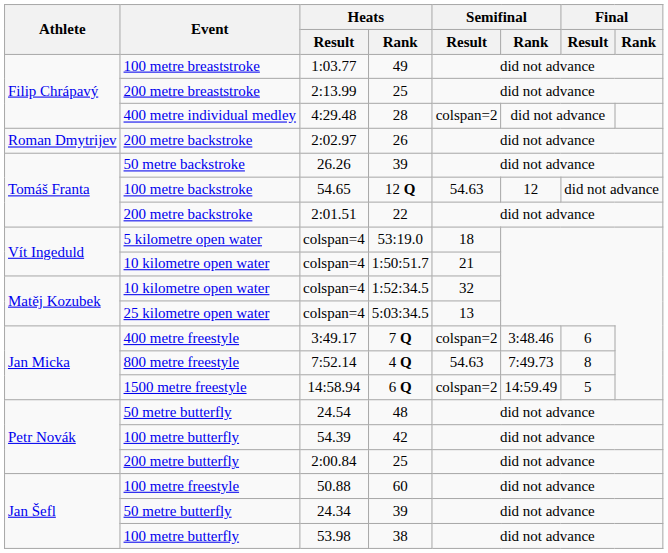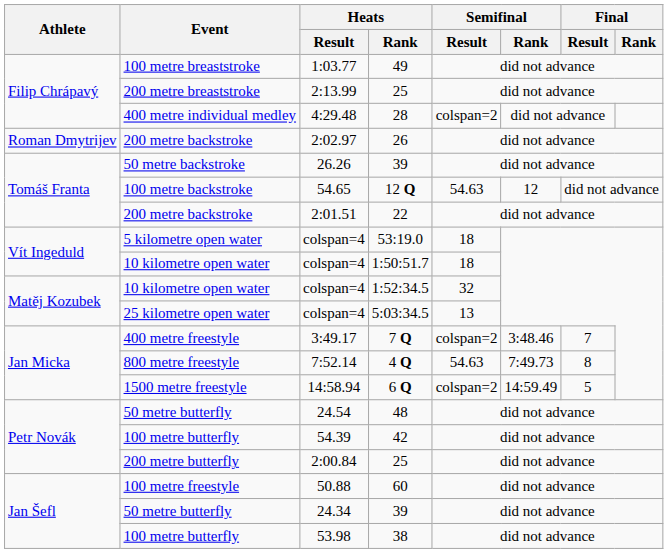(467, 264) 21 -> (467, 264) 18
(588, 338) 6 -> (588, 338) 7
